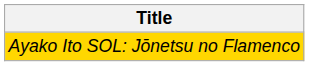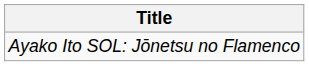(154, 46) gold background -> (154, 46) no background
